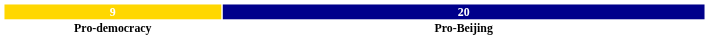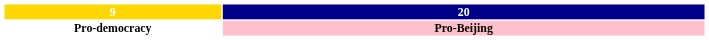(464, 28) no background -> (464, 28) pink background
